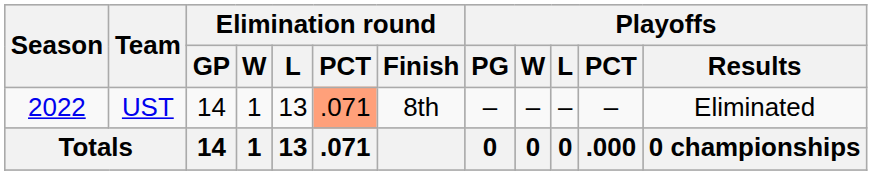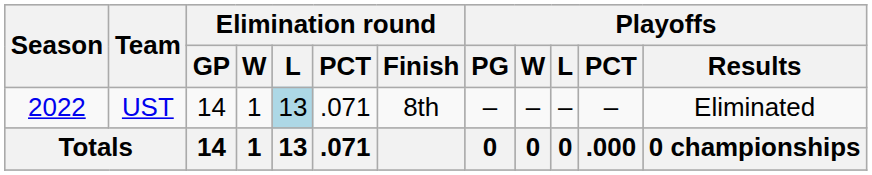(293, 107) no background -> (293, 107) lightblue background
(345, 107) lightsalmon background -> (345, 107) no background
